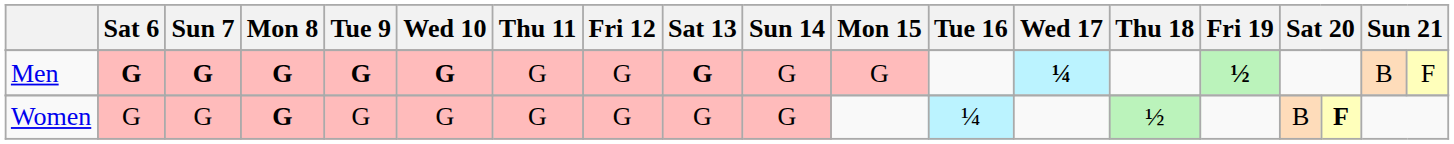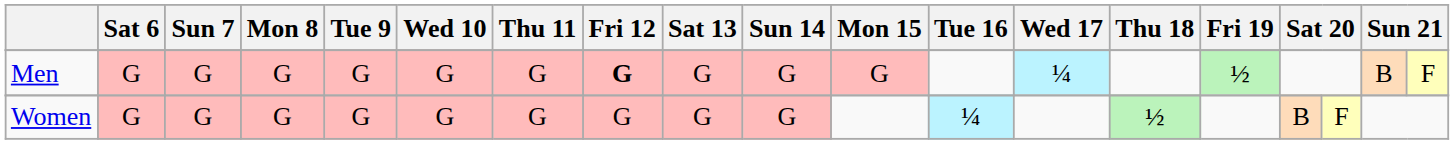(131, 72) bold -> (131, 72) normal
(203, 72) bold -> (203, 72) normal
(282, 72) bold -> (282, 72) normal
(361, 72) bold -> (361, 72) normal
(445, 72) bold -> (445, 72) normal
(622, 72) normal -> (622, 72) bold
(702, 72) bold -> (702, 72) normal
(1062, 72) bold -> (1062, 72) normal
(1240, 72) bold -> (1240, 72) normal
(282, 117) bold -> (282, 117) normal
(1341, 117) bold -> (1342, 117) normal
